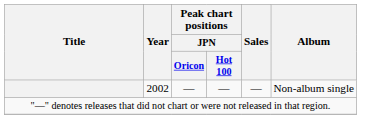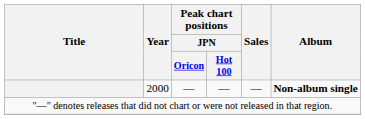(158, 88) 2002 -> (158, 88) 2000
(314, 88) normal -> (316, 88) bold
